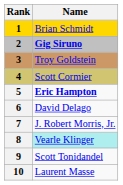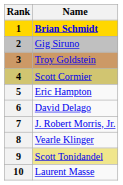(64, 28) normal -> (66, 28) bold
(58, 44) bold -> (57, 44) normal
(66, 92) bold -> (63, 92) normal
(64, 140) paleturquoise background -> (64, 140) no background
(69, 156) no background -> (69, 156) khaki background
